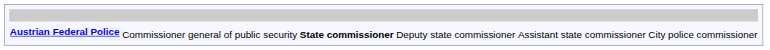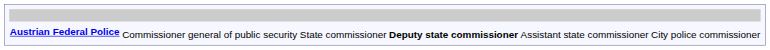(347, 34) bold -> (343, 34) normal
(456, 34) normal -> (454, 34) bold
